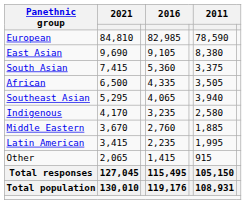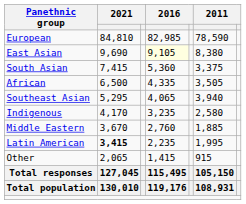(161, 53) no background -> (161, 53) lightyellow background
(114, 143) normal -> (114, 143) bold
